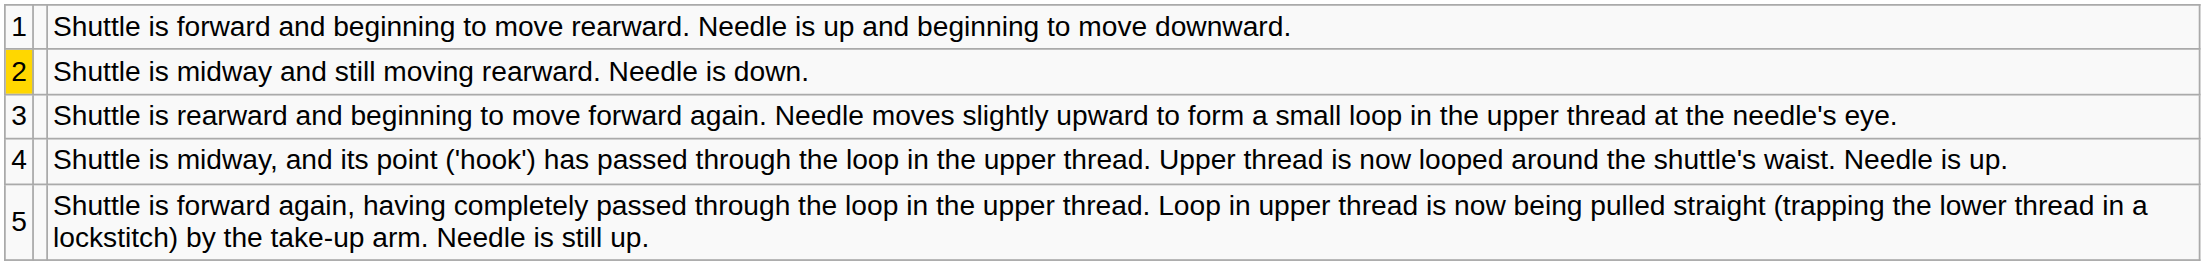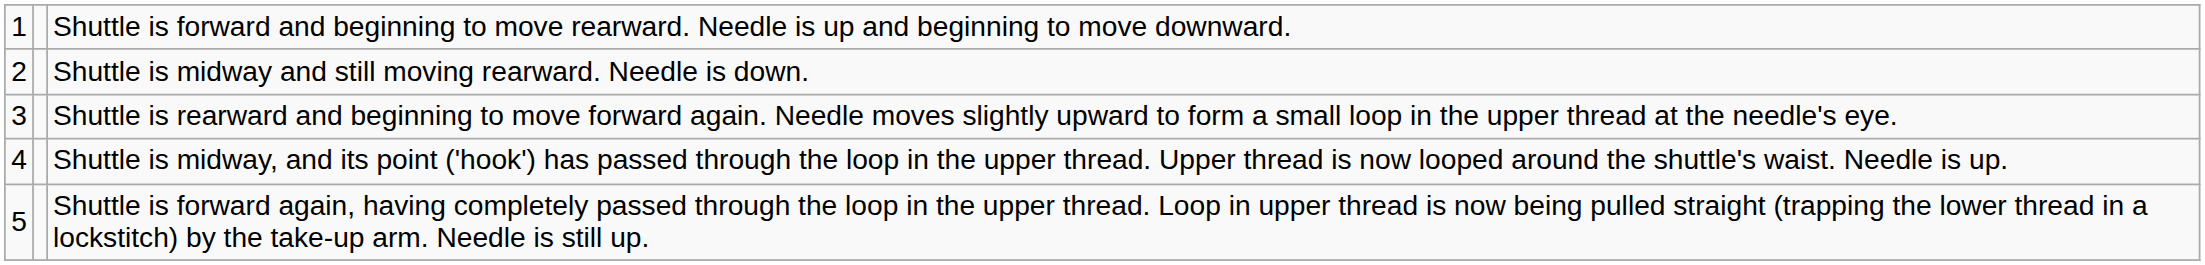(19, 71) gold background -> (19, 71) no background
